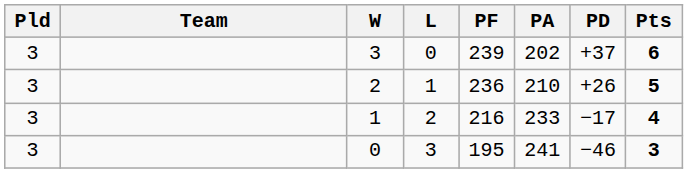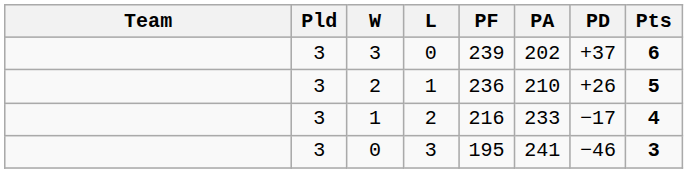columns swapped: (204, 21) <-> (33, 21)
